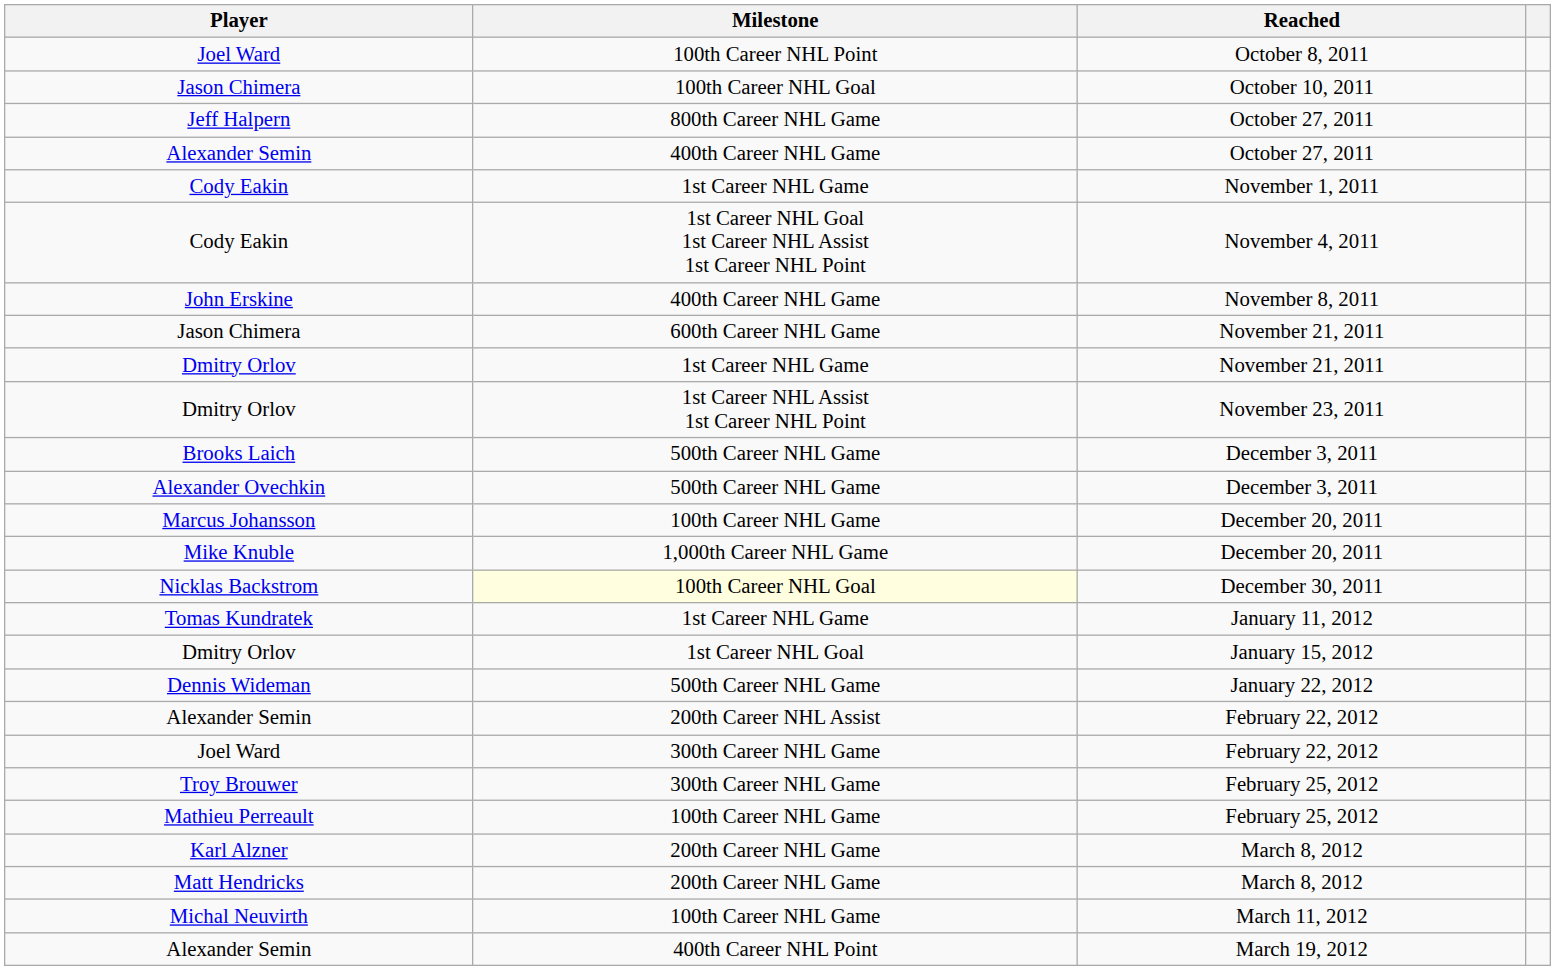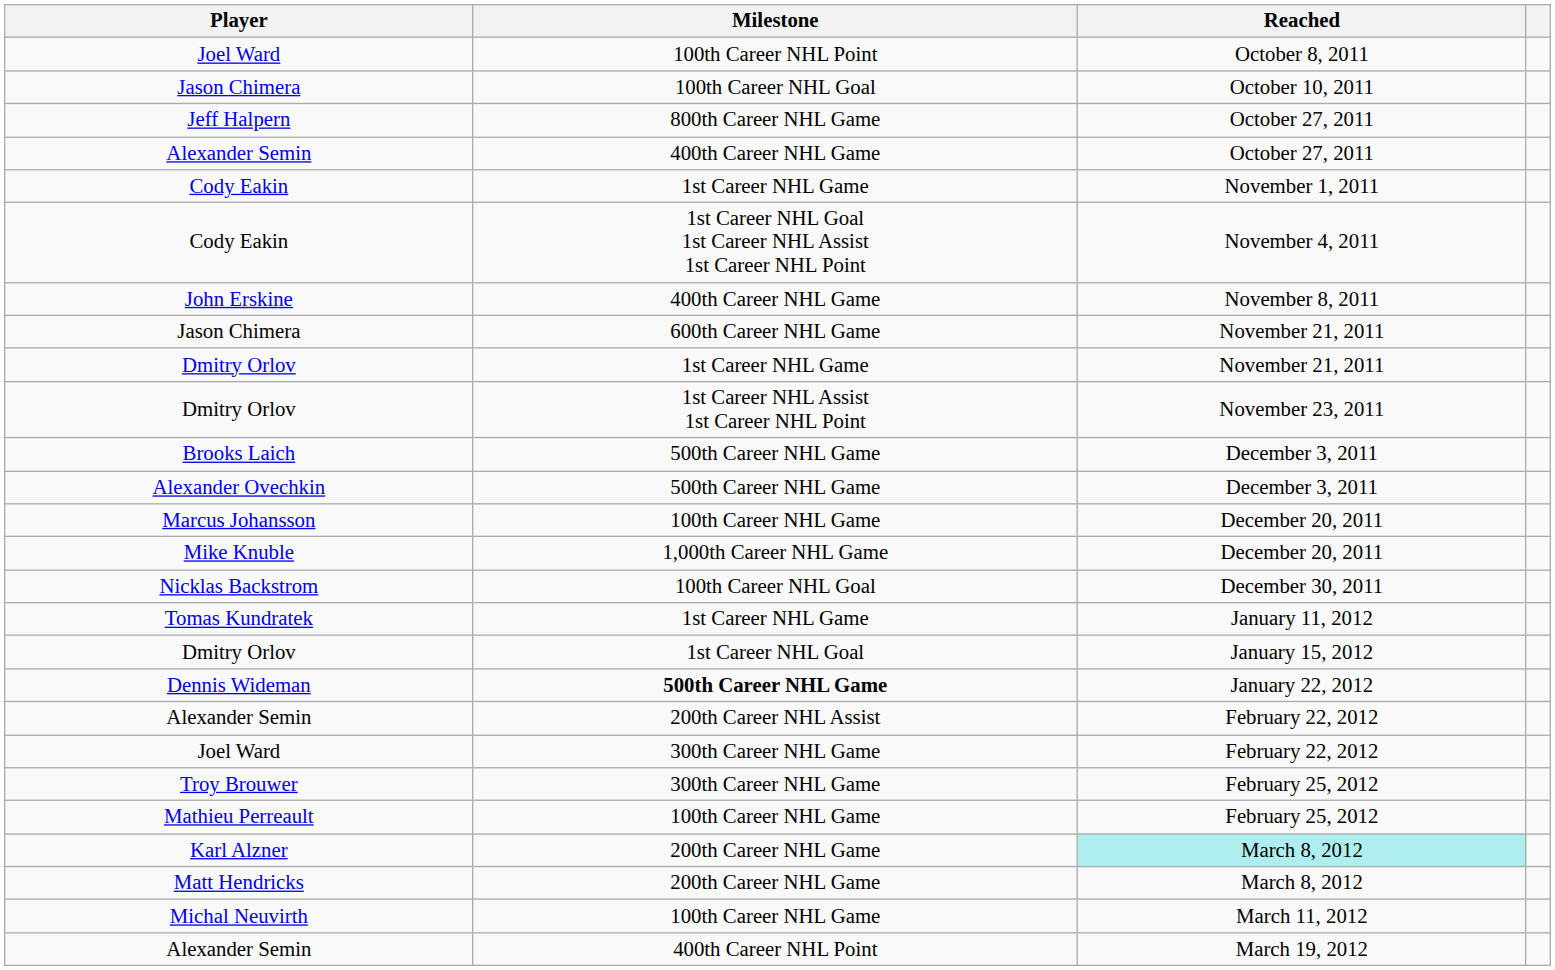(775, 586) lightyellow background -> (775, 586) no background
(775, 684) normal -> (775, 684) bold
(1302, 849) no background -> (1302, 849) paleturquoise background
